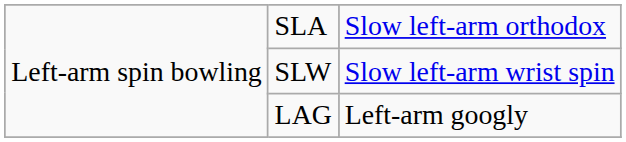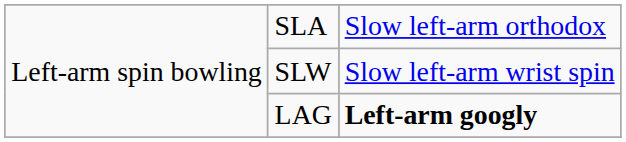(436, 114) normal -> (441, 114) bold
